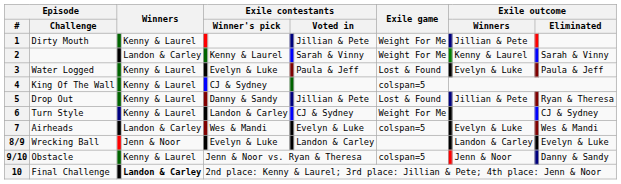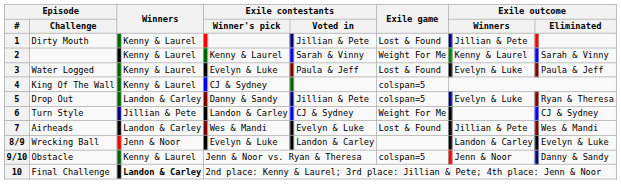(412, 40) Weight For Me -> (410, 40) Lost & Found
(162, 55) Landon & Carley -> (160, 55) Kenny & Laurel
(160, 99) Kenny & Laurel -> (162, 99) Landon & Carley
(410, 99) Lost & Found -> (402, 99) colspan=5
(491, 99) Jillian & Pete -> (488, 99) Evelyn & Luke
(160, 113) Kenny & Laurel -> (160, 113) Jillian & Pete
(402, 128) colspan=5 -> (410, 128) Lost & Found
(488, 128) Evelyn & Luke -> (491, 128) Jillian & Pete
